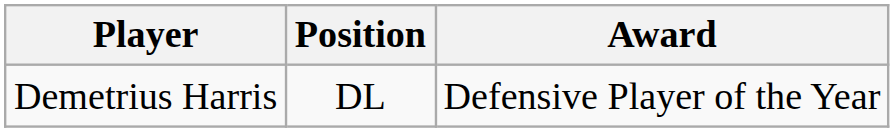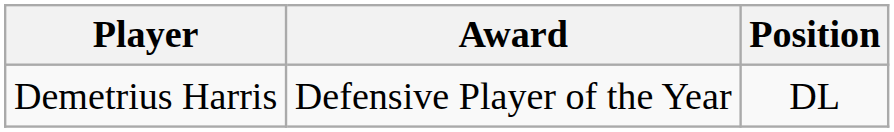columns swapped: (360, 34) <-> (662, 34)
